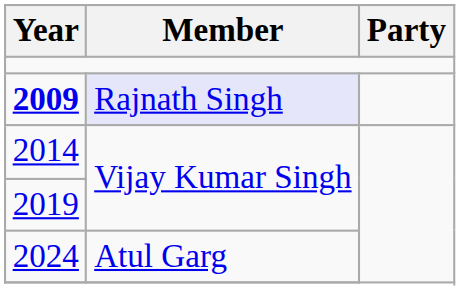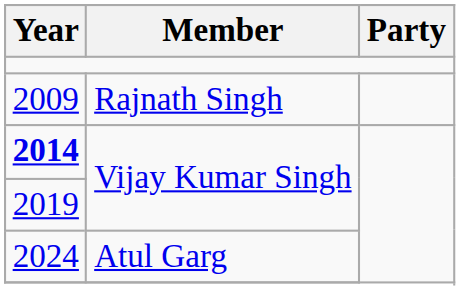(46, 98) bold -> (46, 98) normal
(188, 98) lavender background -> (188, 98) no background
(46, 151) normal -> (46, 151) bold
